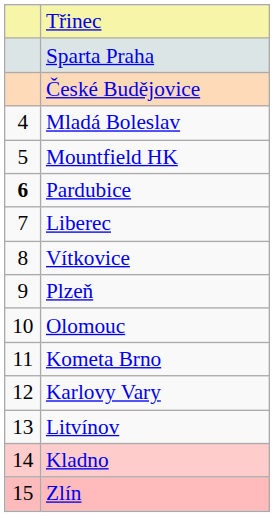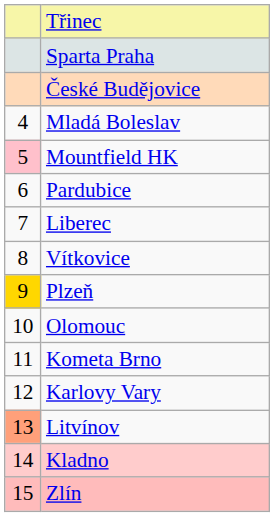(23, 156) no background -> (23, 156) pink background
(23, 190) bold -> (23, 190) normal
(23, 291) no background -> (23, 291) gold background
(23, 426) no background -> (23, 426) lightsalmon background
